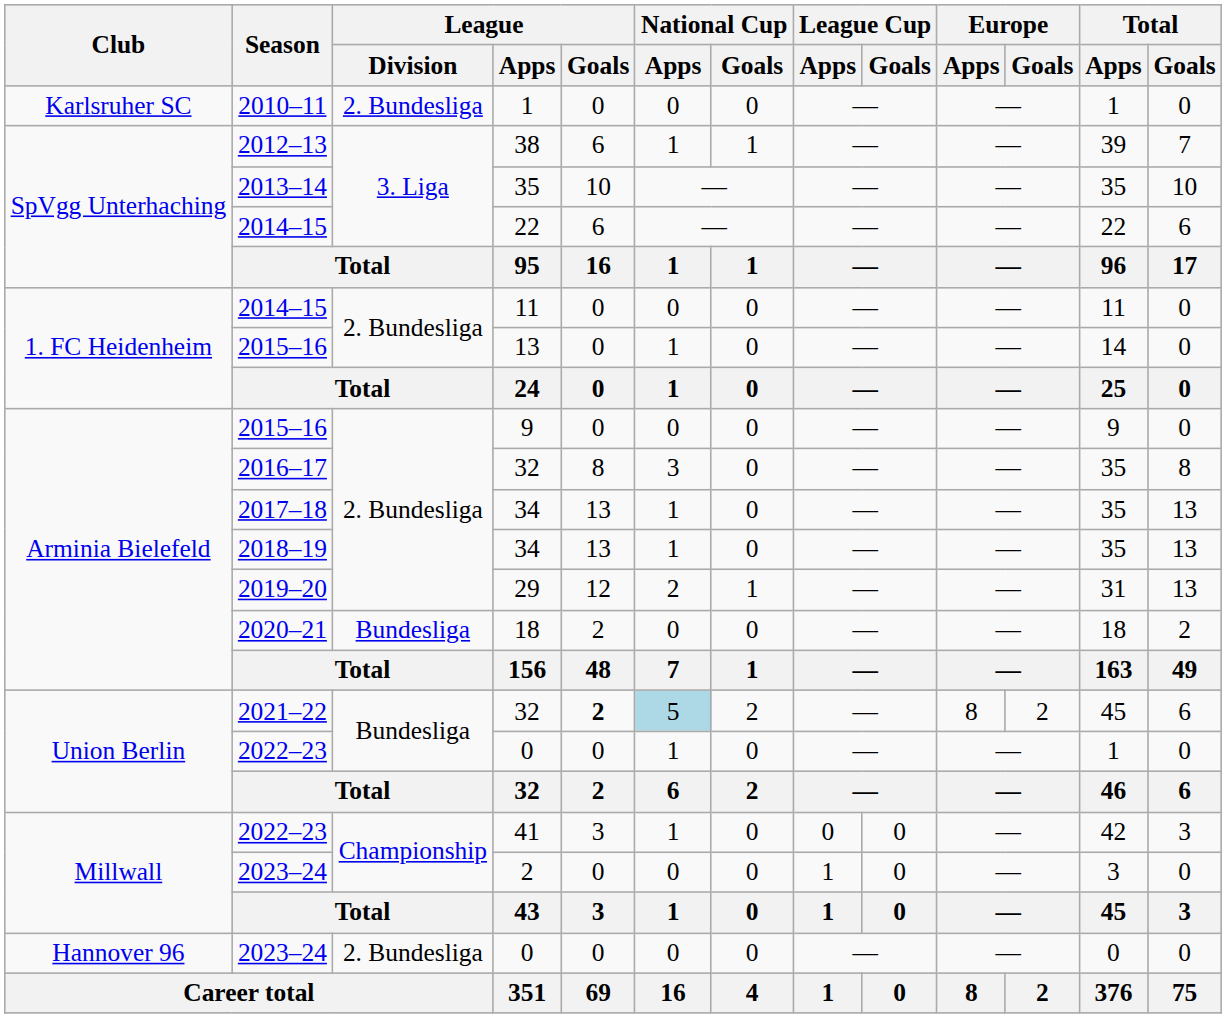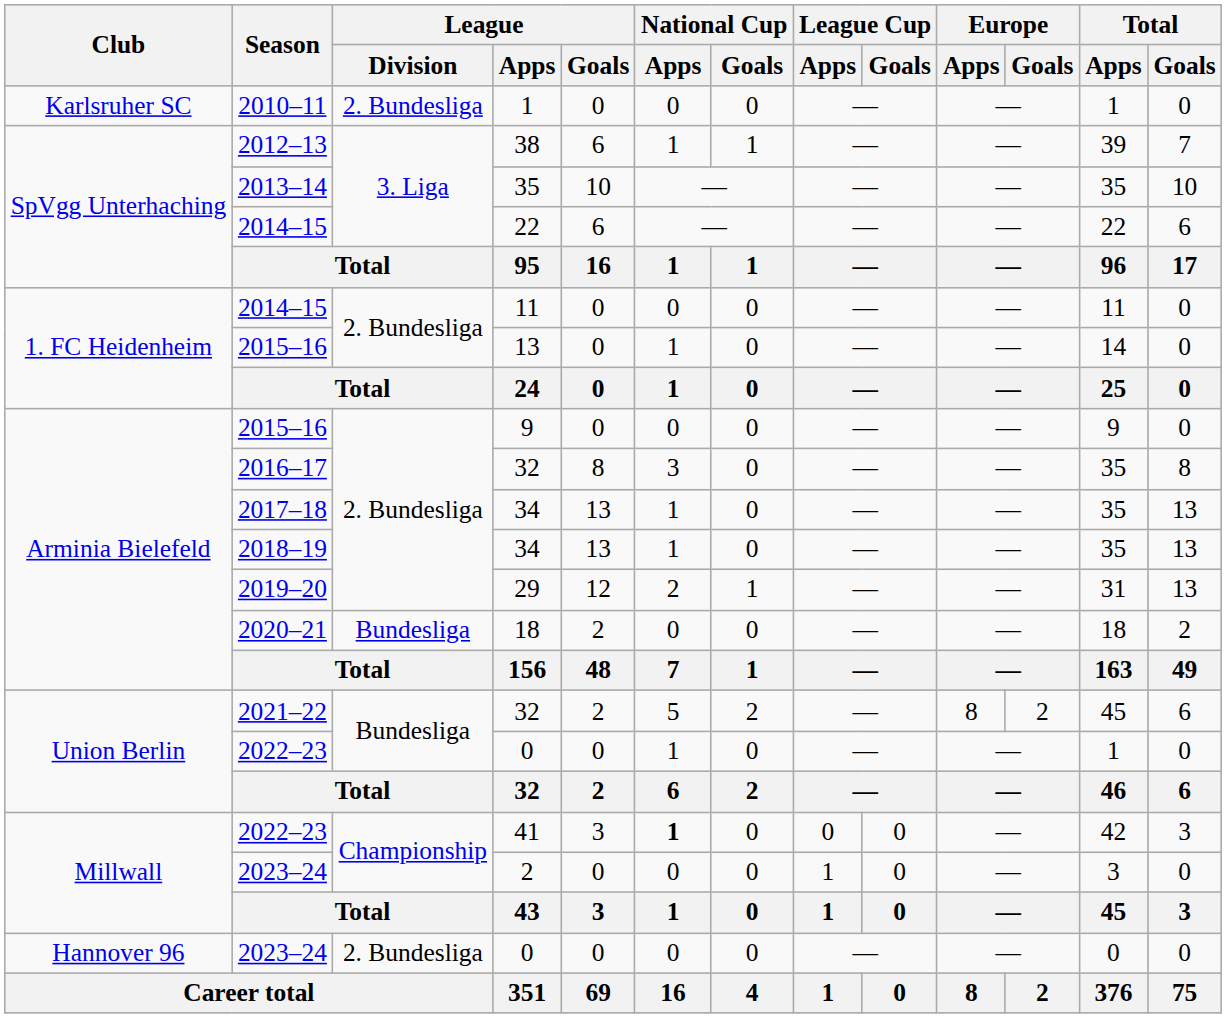(598, 710) bold -> (598, 710) normal
(673, 710) lightblue background -> (673, 710) no background
(673, 831) normal -> (673, 831) bold
